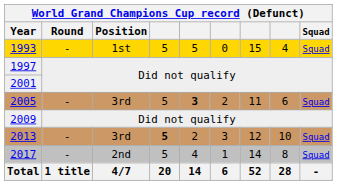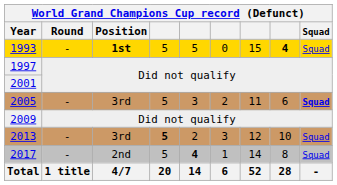(121, 48) normal -> (121, 48) bold
(285, 48) normal -> (285, 48) bold
(195, 101) bold -> (195, 101) normal
(316, 102) normal -> (316, 101) bold
(195, 154) normal -> (195, 154) bold
